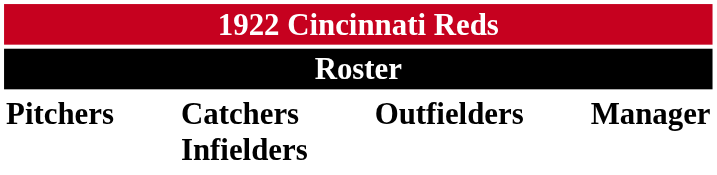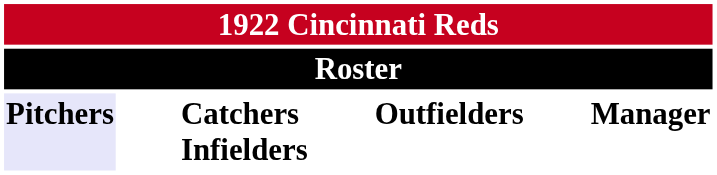(60, 113) no background -> (60, 113) lavender background
